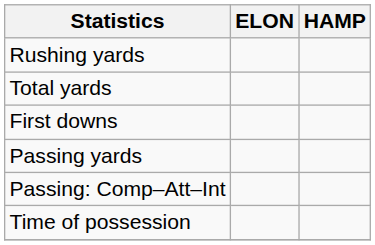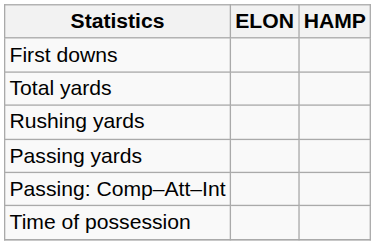rows swapped: (64, 121) <-> (77, 54)
